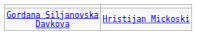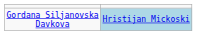(146, 19) no background -> (146, 19) lightblue background
